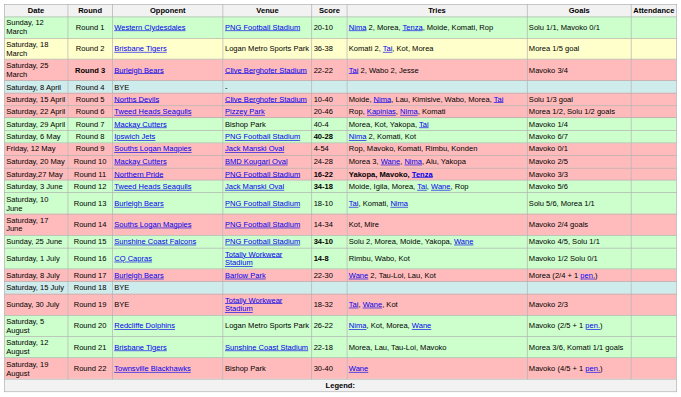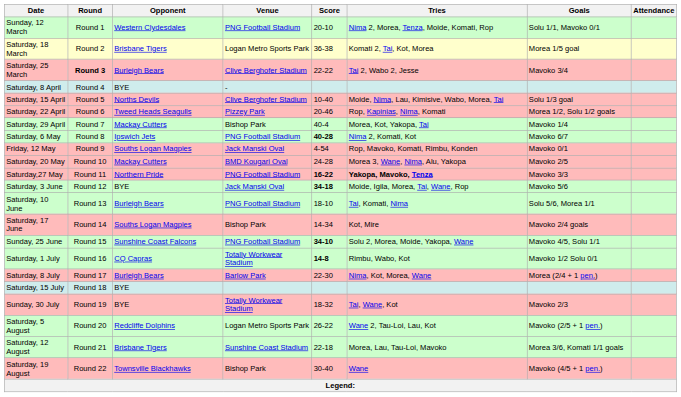(153, 187) Tweed Heads Seagulls -> (122, 187) BYE
(263, 225) PNG Football Stadium -> (245, 225) Bishop Park
(392, 275) Wane 2, Tau-Loi, Lau, Kot -> (390, 275) Nima, Kot, Morea, Wane
(390, 326) Nima, Kot, Morea, Wane -> (392, 326) Wane 2, Tau-Loi, Lau, Kot
